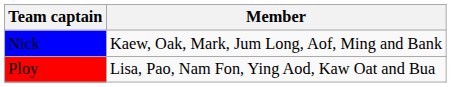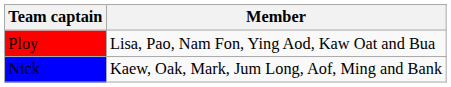rows swapped: (23, 69) <-> (24, 43)
